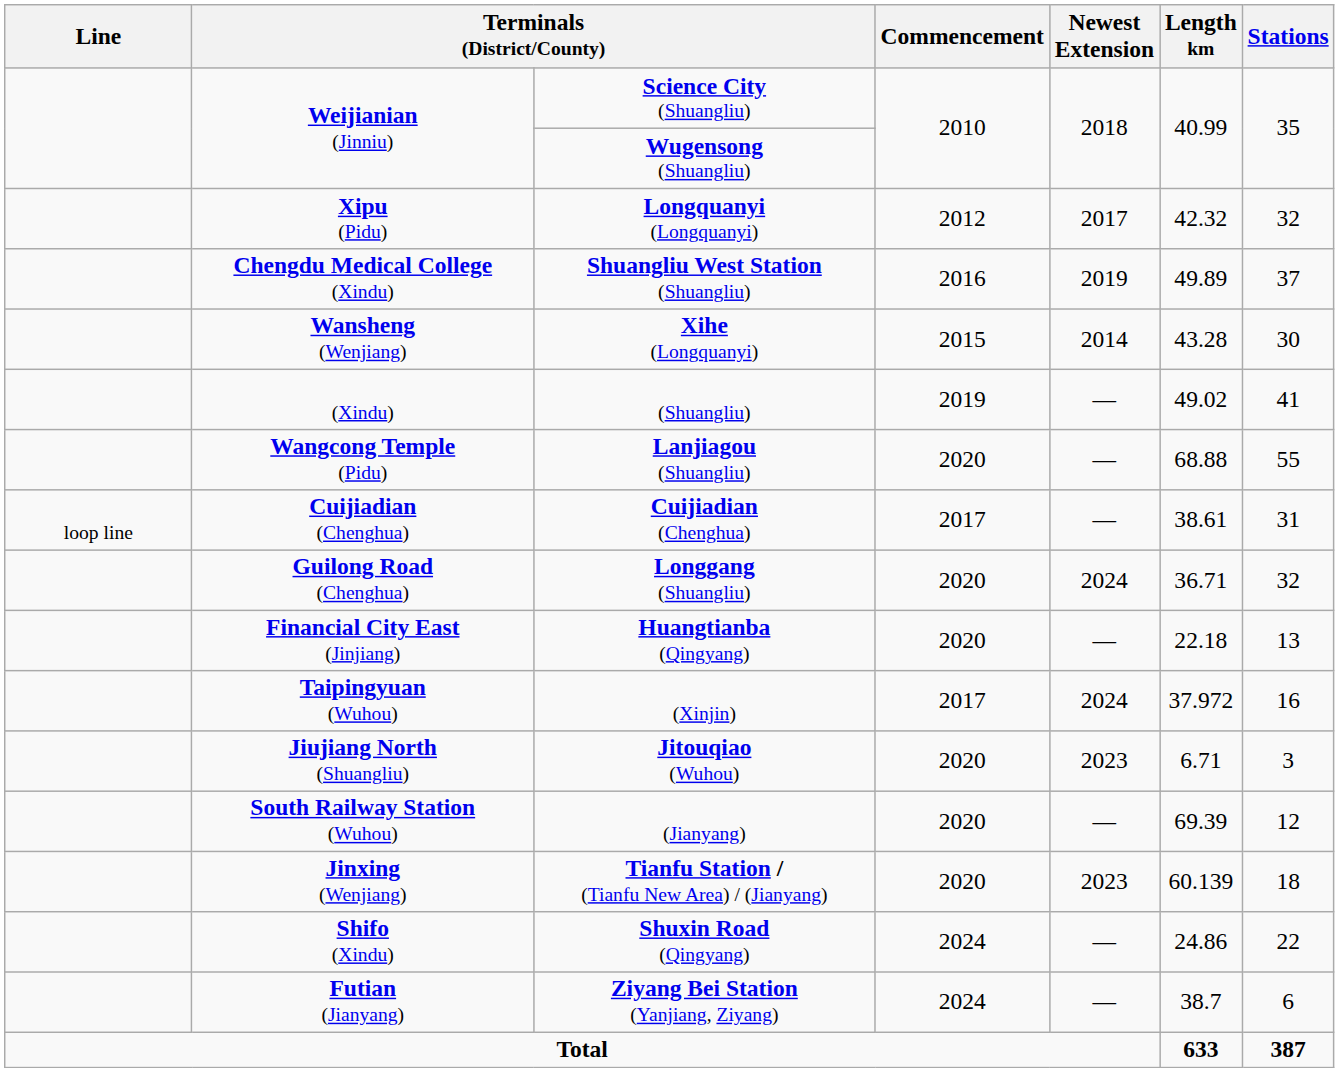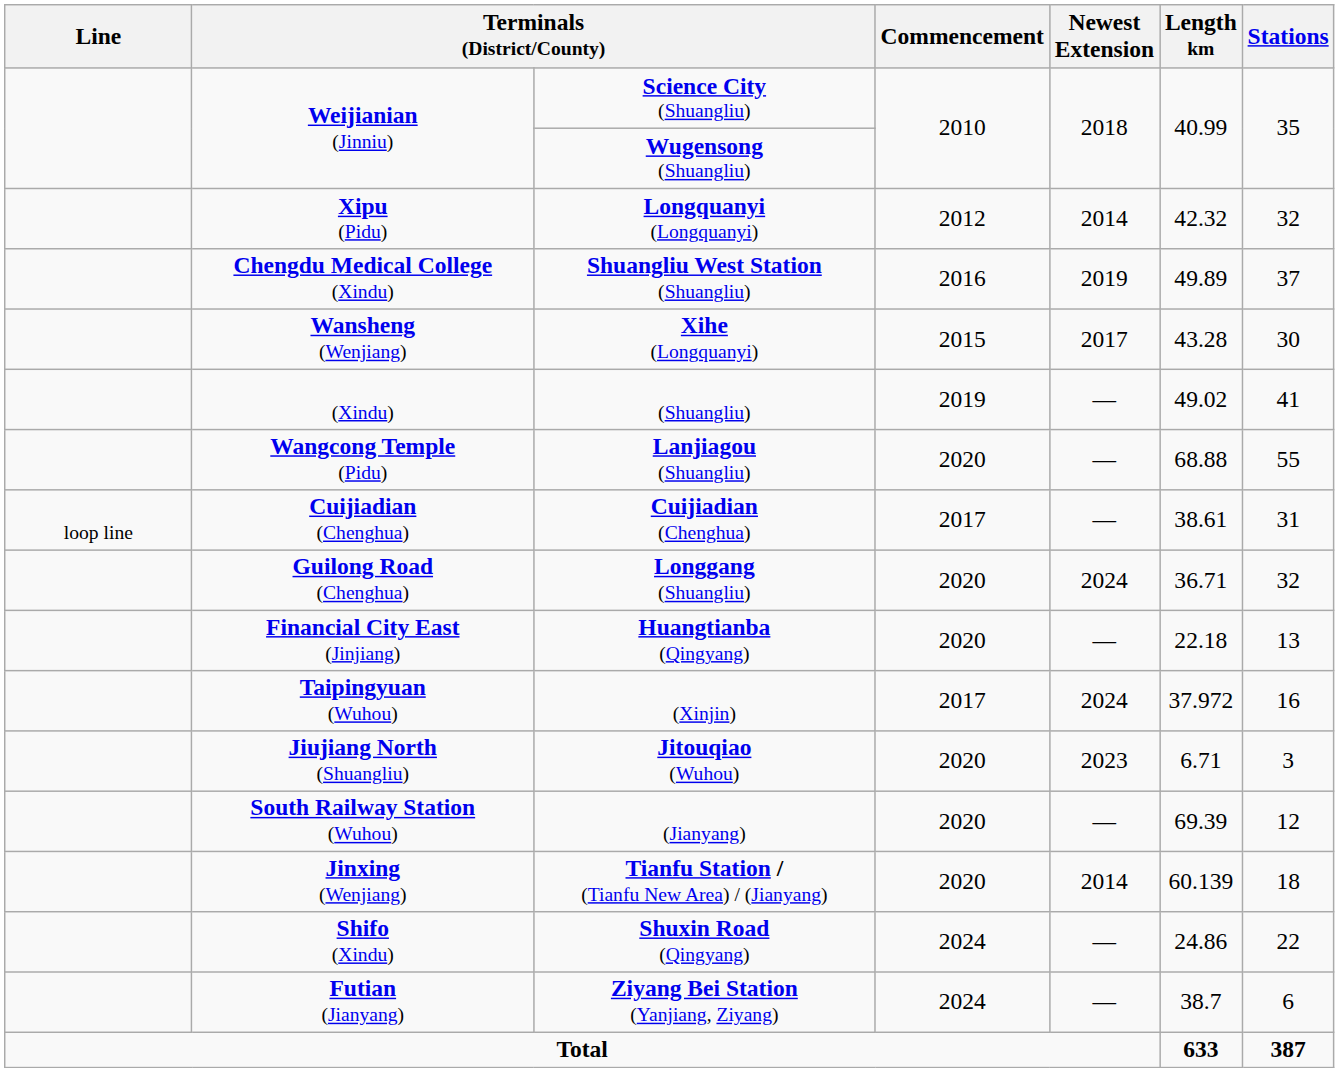(1104, 218) 2017 -> (1104, 218) 2014
(1104, 338) 2014 -> (1104, 338) 2017
(1104, 881) 2023 -> (1104, 880) 2014
